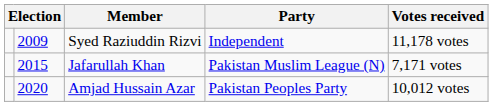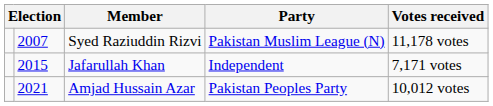(33, 40) 2009 -> (33, 40) 2007
(246, 40) Independent -> (297, 40) Pakistan Muslim League (N)
(297, 64) Pakistan Muslim League (N) -> (246, 64) Independent
(33, 88) 2020 -> (33, 88) 2021
